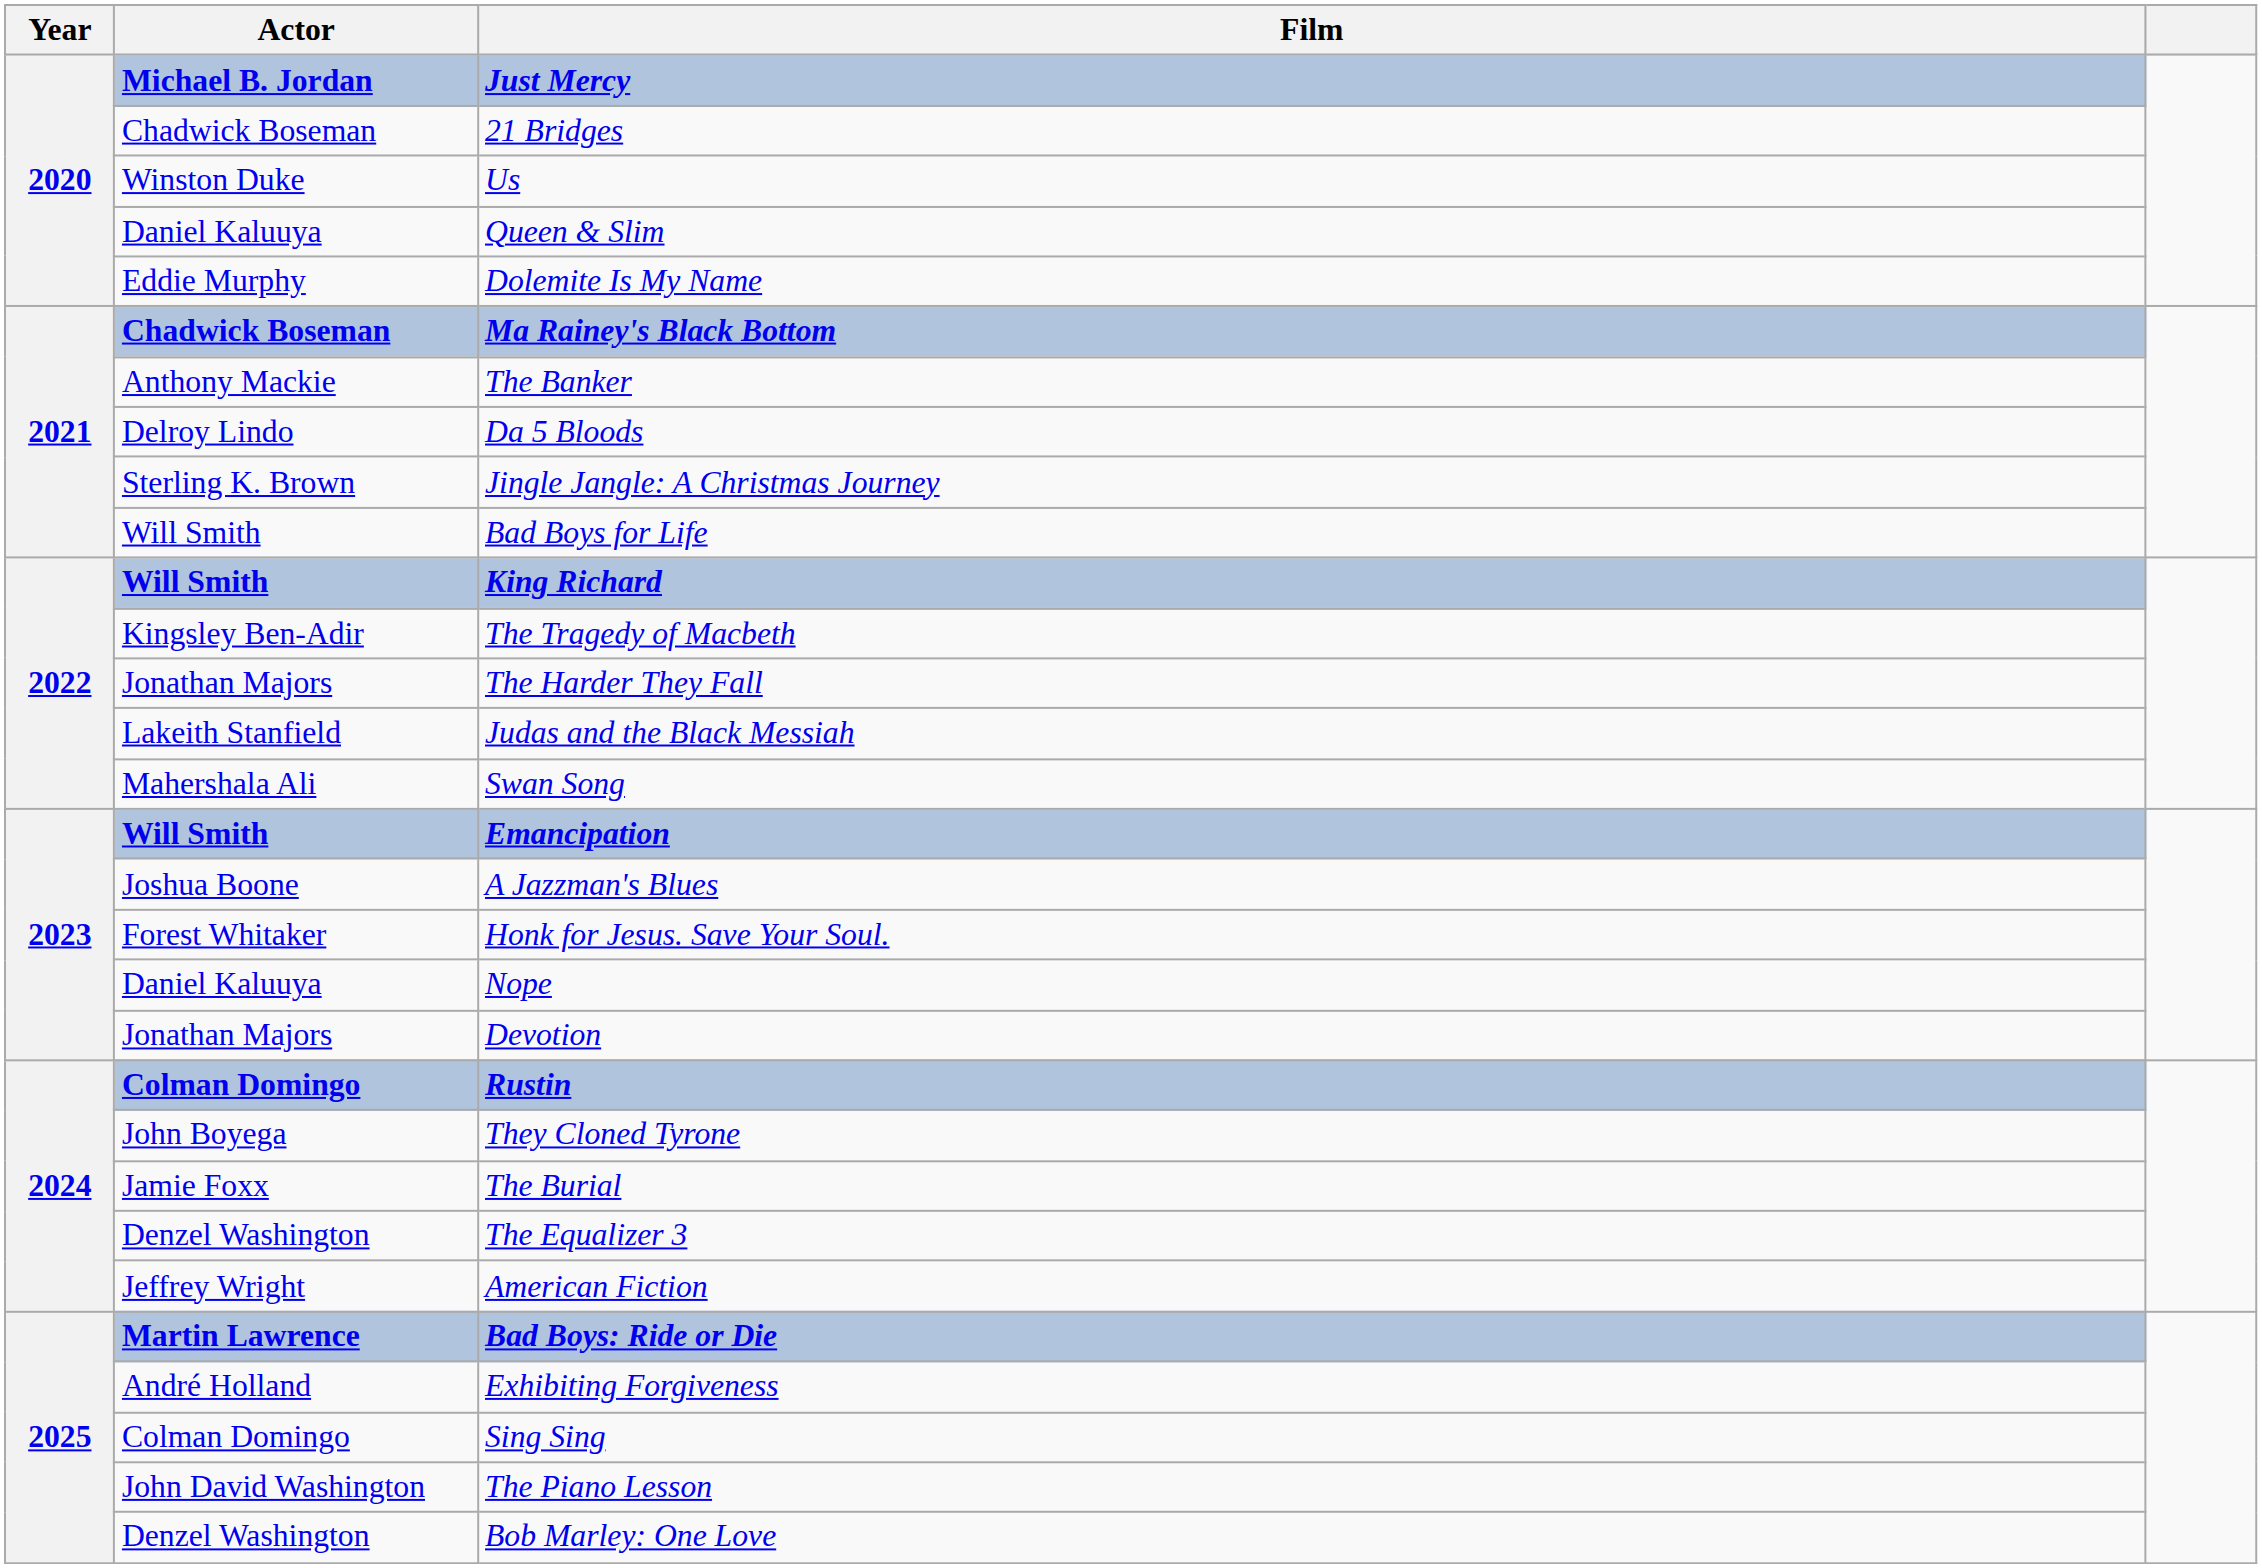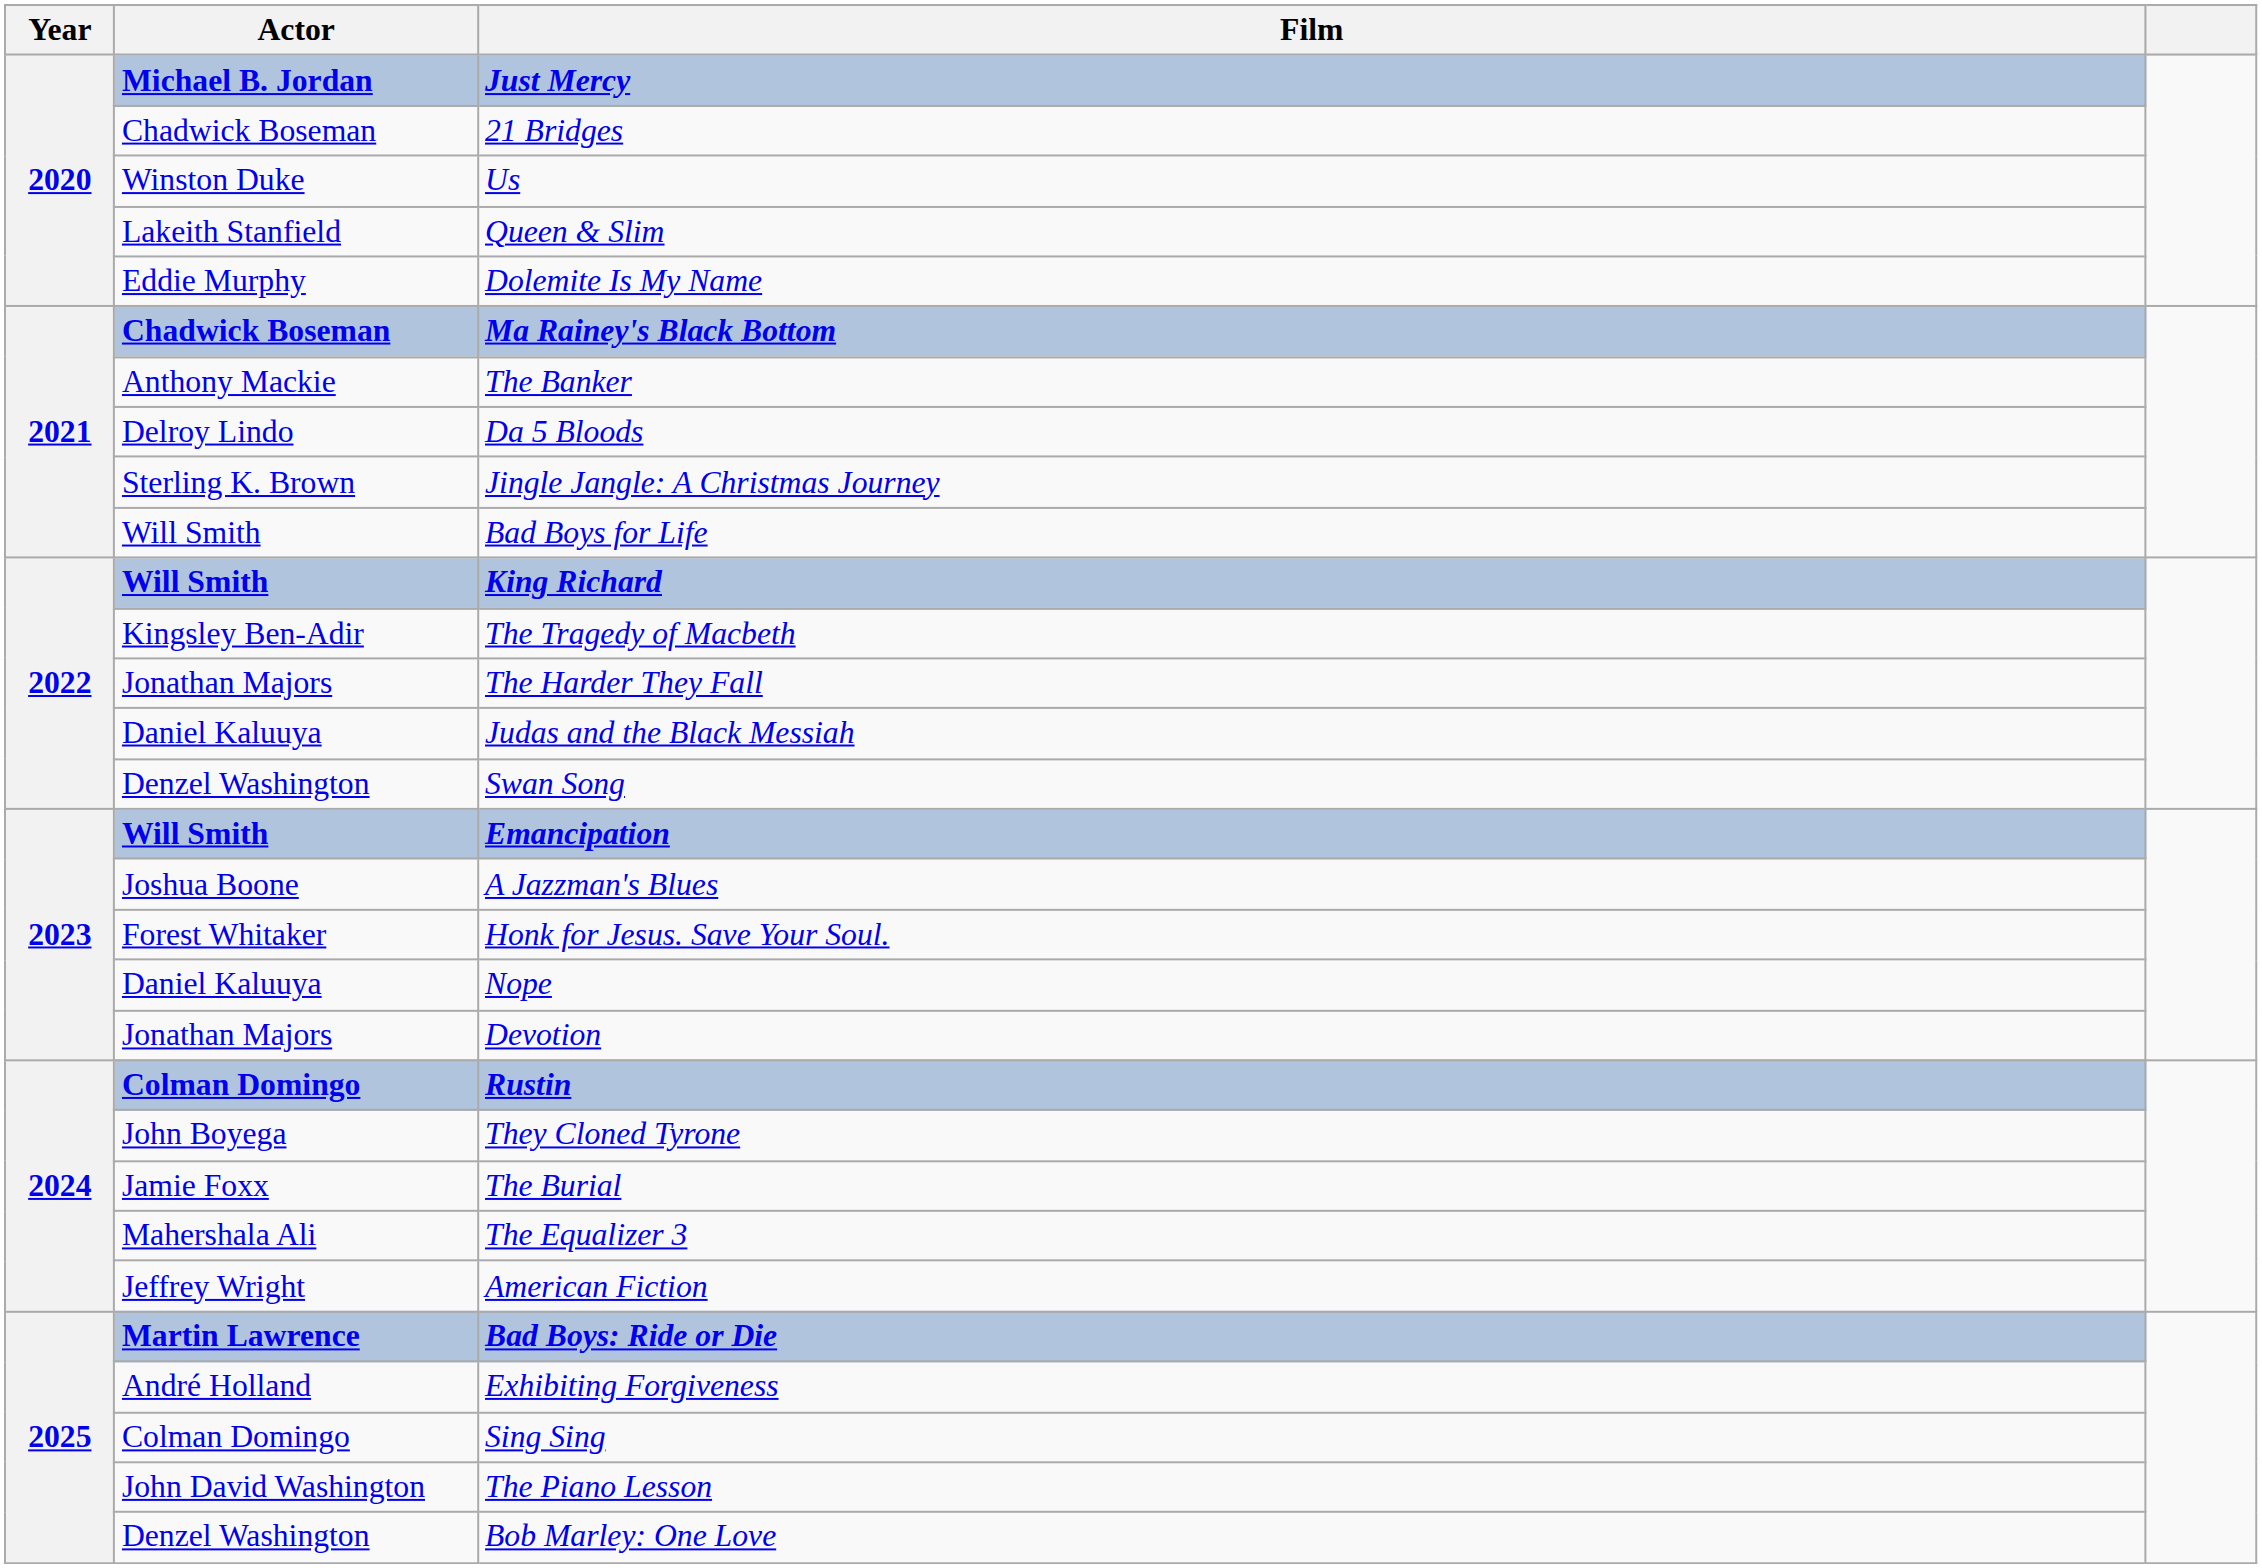(222, 230) Daniel Kaluuya -> (231, 230) Lakeith Stanfield
(231, 733) Lakeith Stanfield -> (222, 733) Daniel Kaluuya
(219, 783) Mahershala Ali -> (246, 783) Denzel Washington
(246, 1235) Denzel Washington -> (219, 1235) Mahershala Ali
